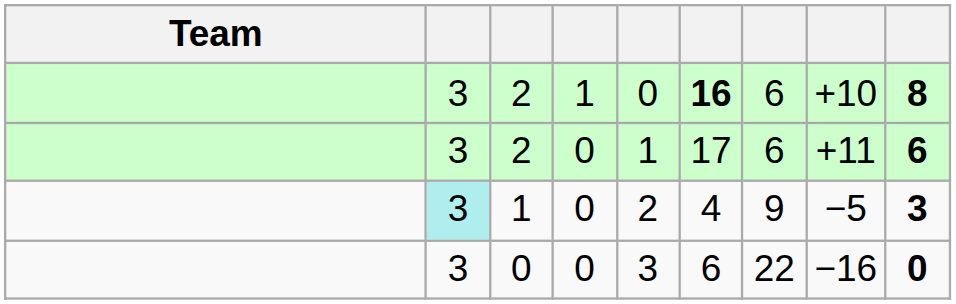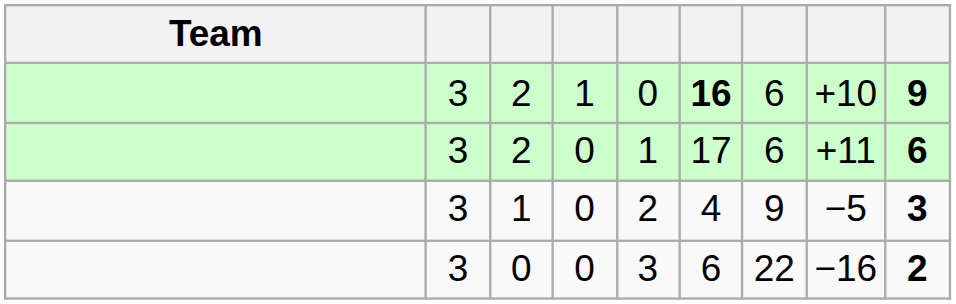(917, 92) 8 -> (917, 92) 9
(458, 209) paleturquoise background -> (458, 209) no background
(917, 268) 0 -> (917, 268) 2
